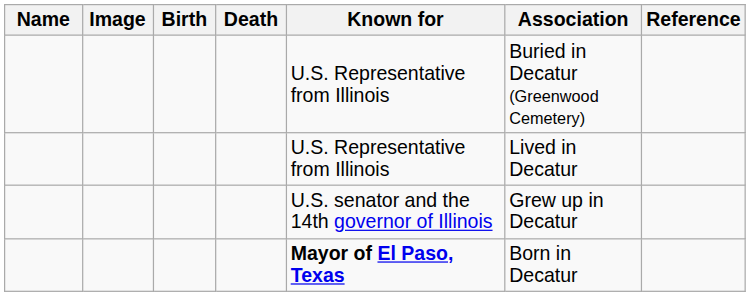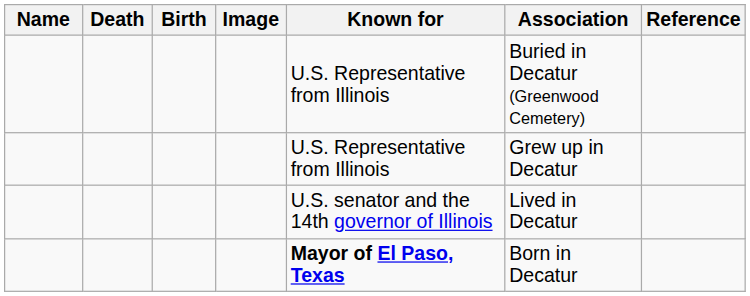columns swapped: (117, 19) <-> (251, 19)
(543, 158) Lived in Decatur -> (556, 158) Grew up in Decatur
(556, 211) Grew up in Decatur -> (543, 211) Lived in Decatur
